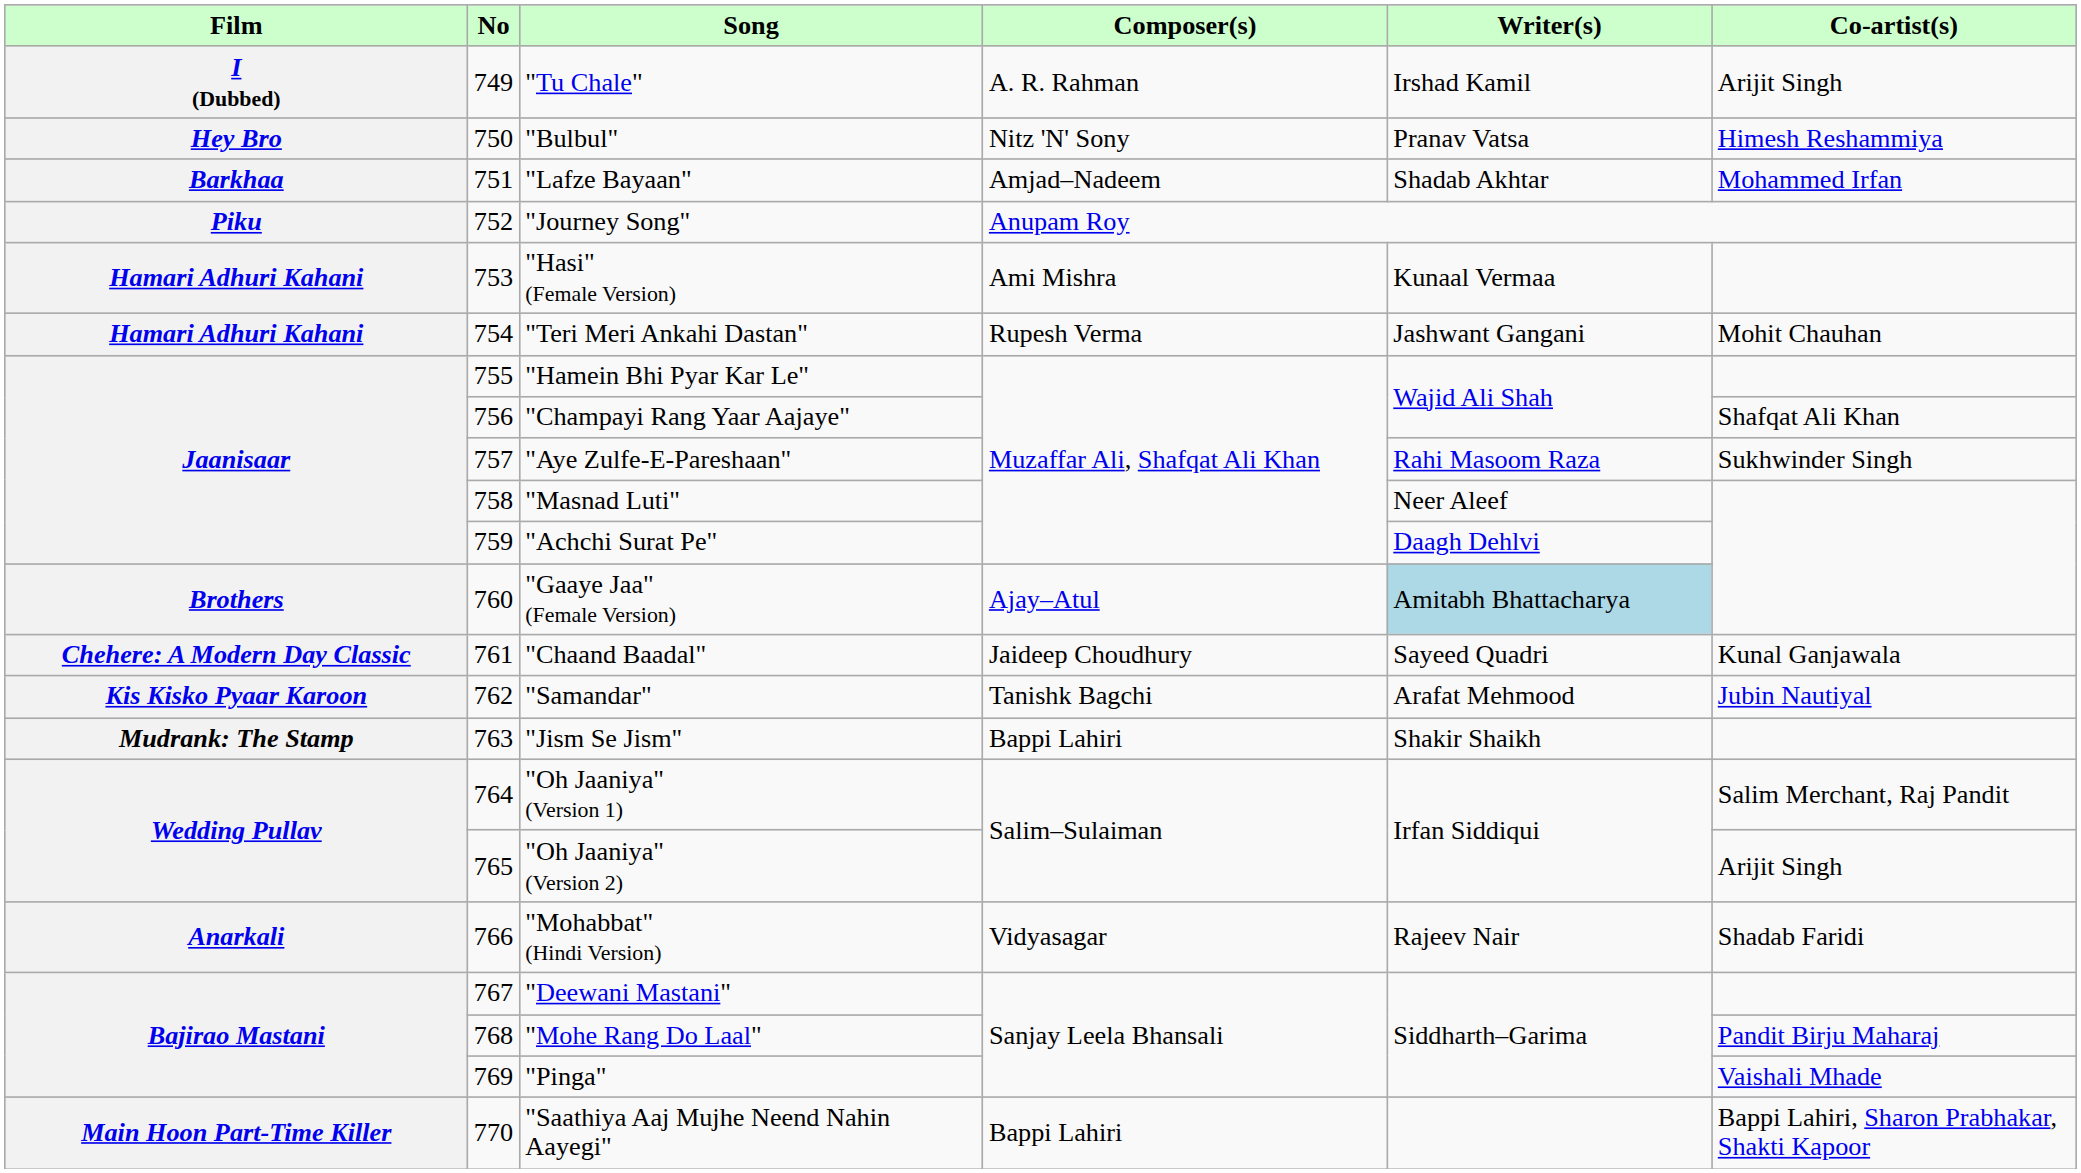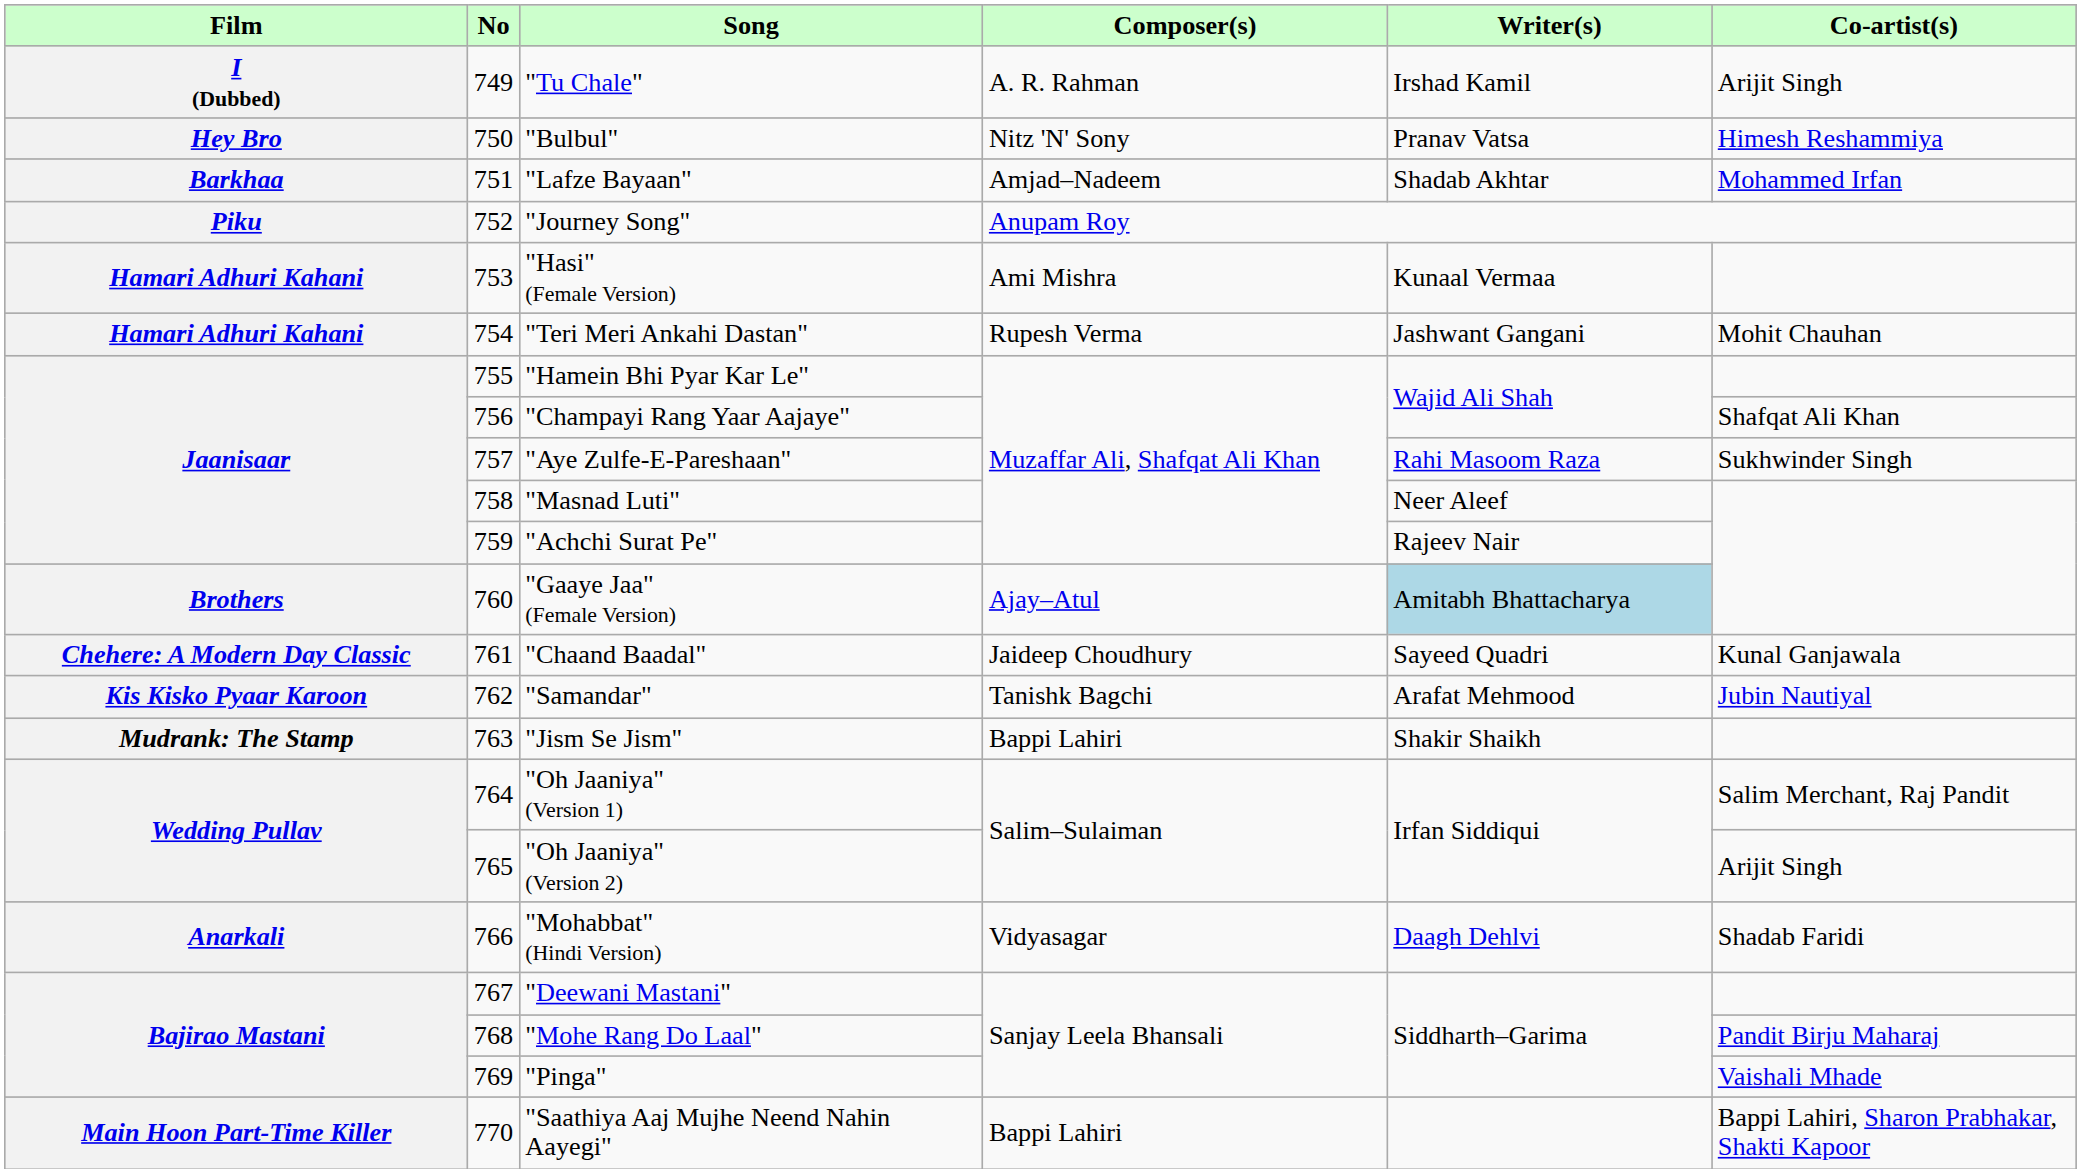(1467, 542) Daagh Dehlvi -> (1456, 542) Rajeev Nair
(1456, 936) Rajeev Nair -> (1467, 936) Daagh Dehlvi
